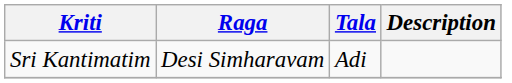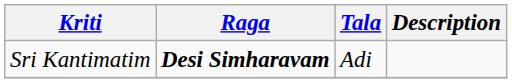(243, 58) normal -> (245, 58) bold
